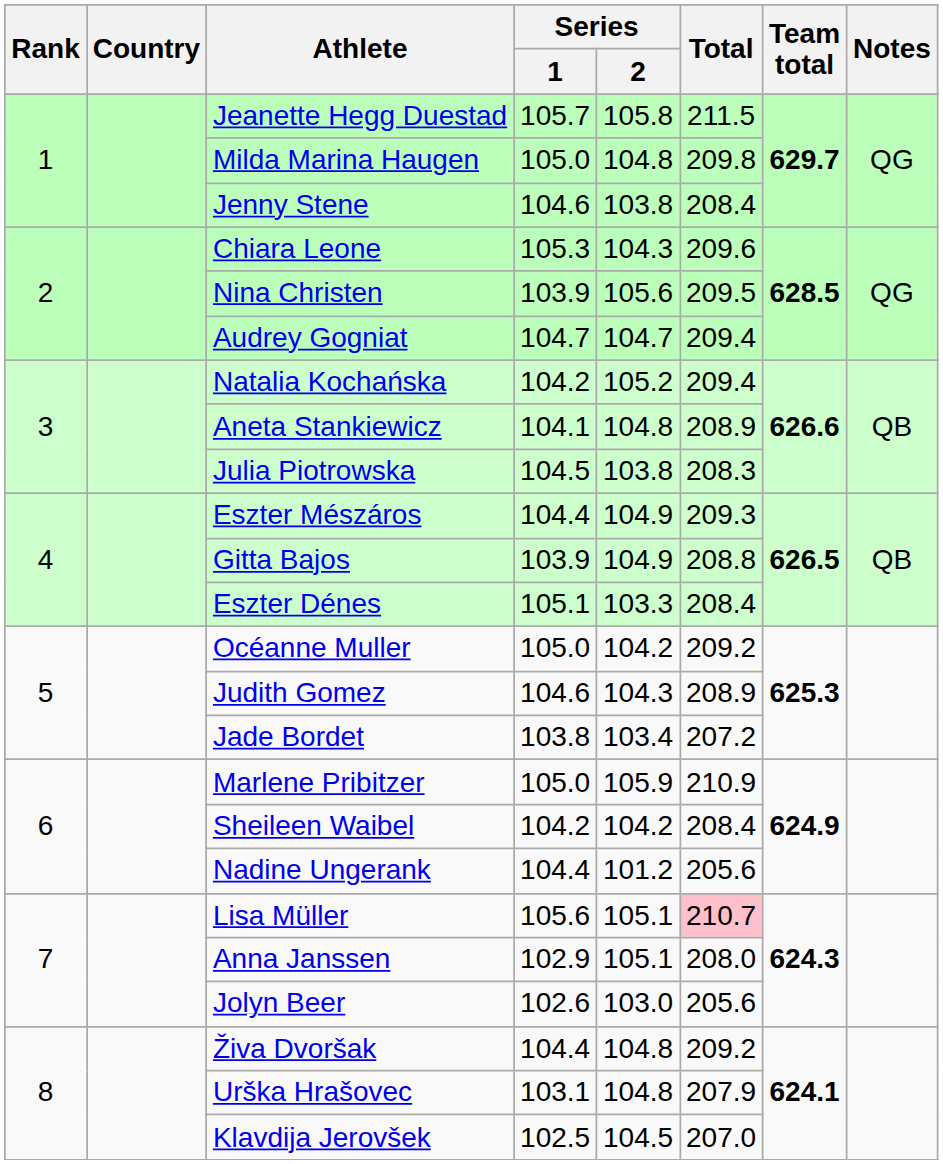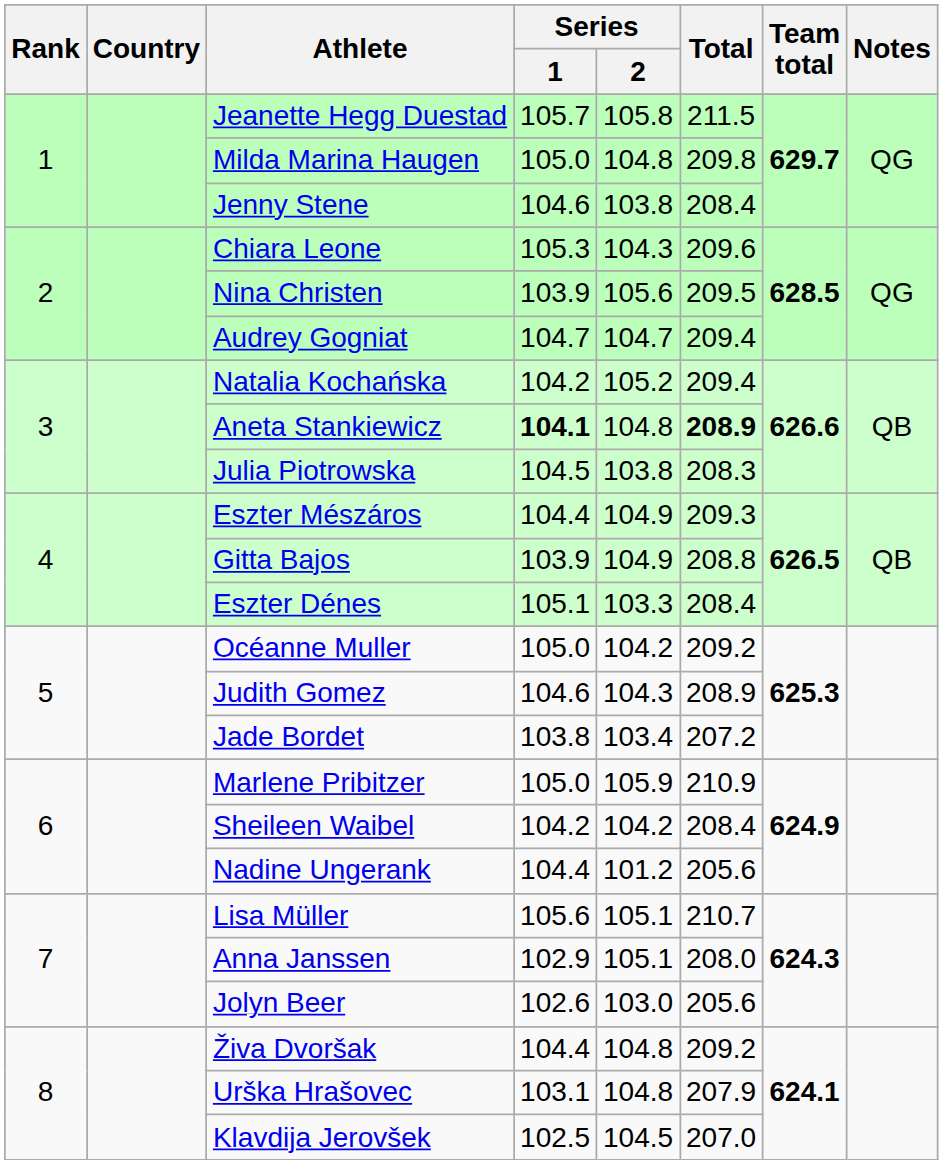(555, 426) normal -> (555, 426) bold
(721, 426) normal -> (721, 426) bold
(721, 914) pink background -> (721, 914) no background
